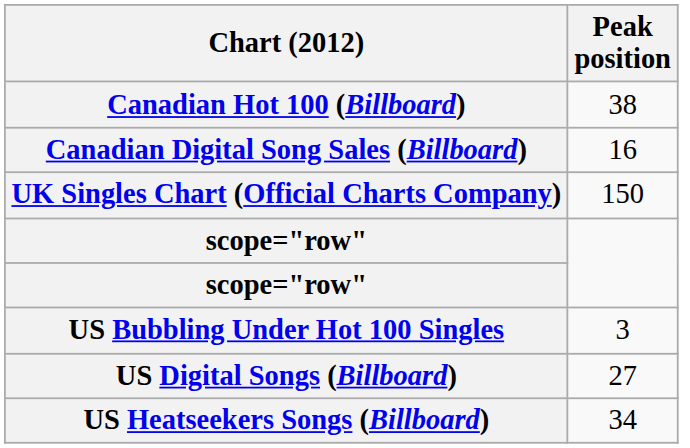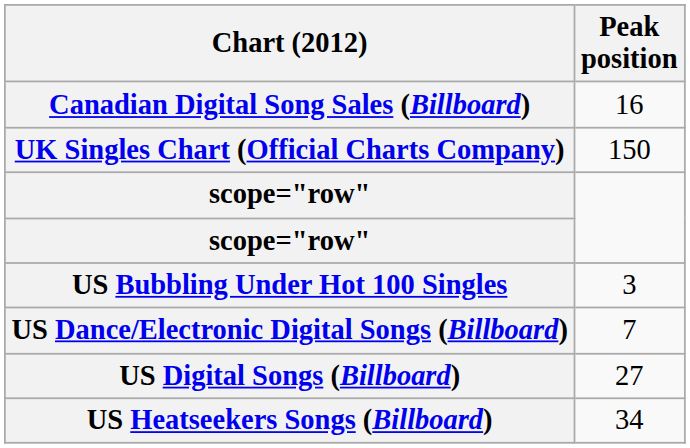- row: (286, 104)
+ row: (290, 330)
